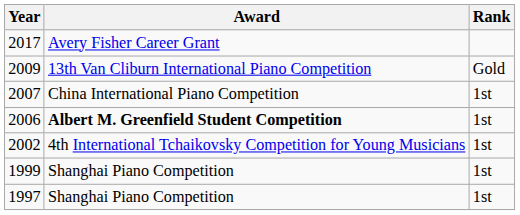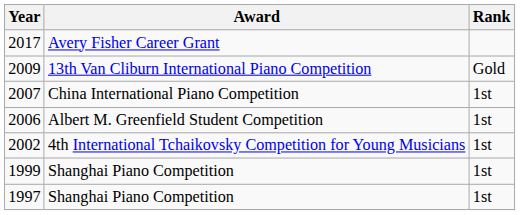(195, 119) bold -> (186, 119) normal
